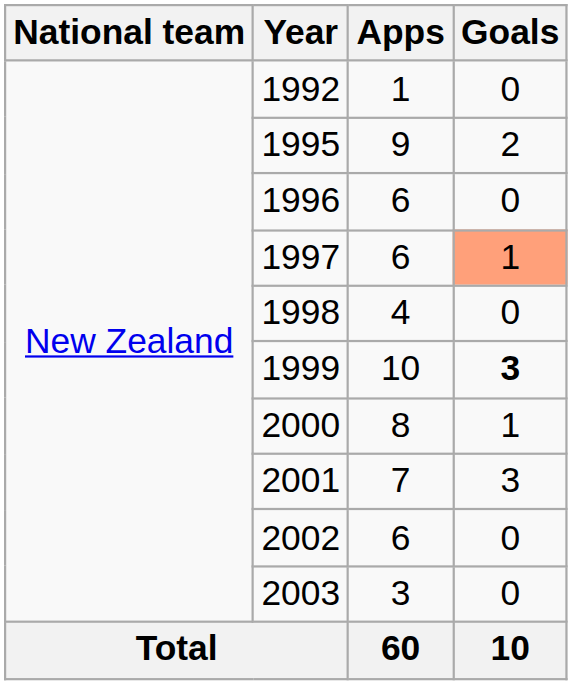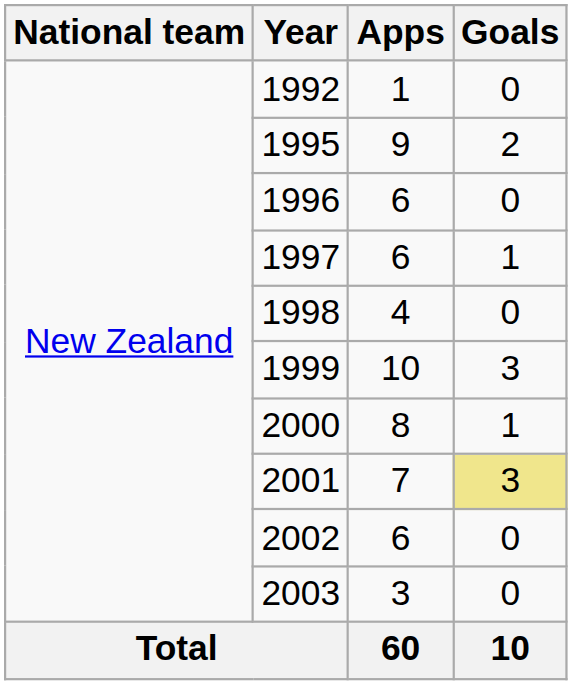(510, 256) lightsalmon background -> (510, 256) no background
(510, 369) bold -> (510, 369) normal
(510, 481) no background -> (510, 481) khaki background
